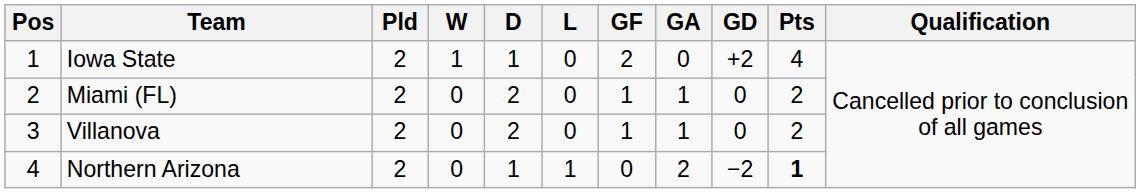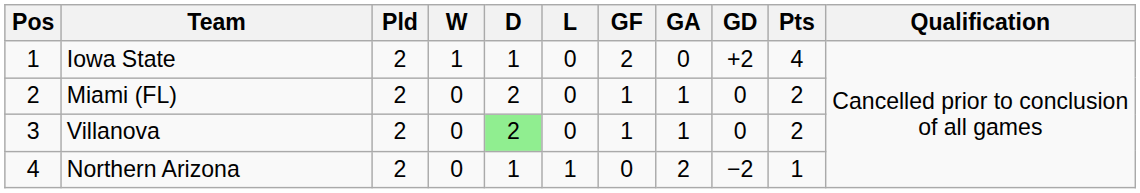(513, 132) no background -> (513, 132) lightgreen background
(797, 168) bold -> (797, 168) normal
